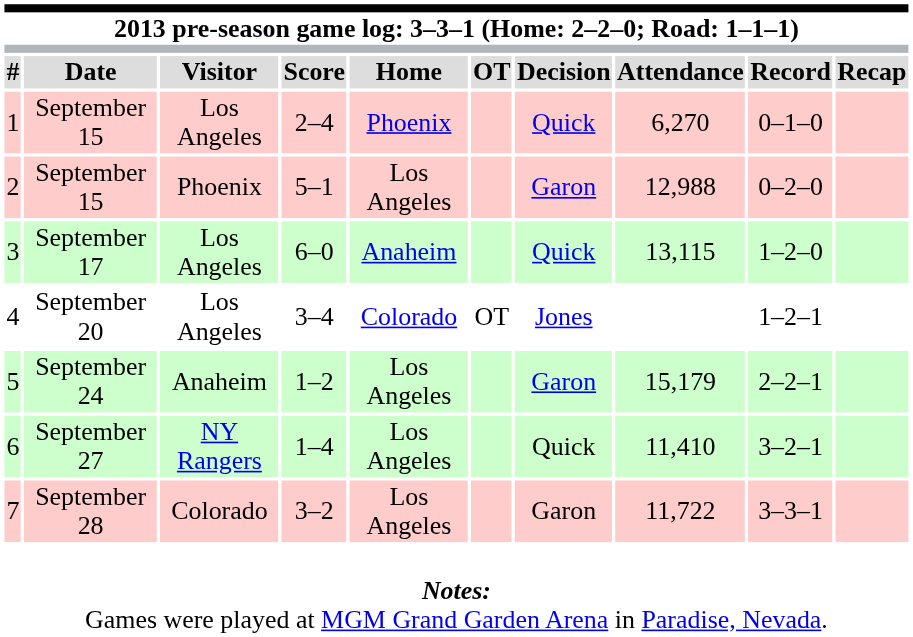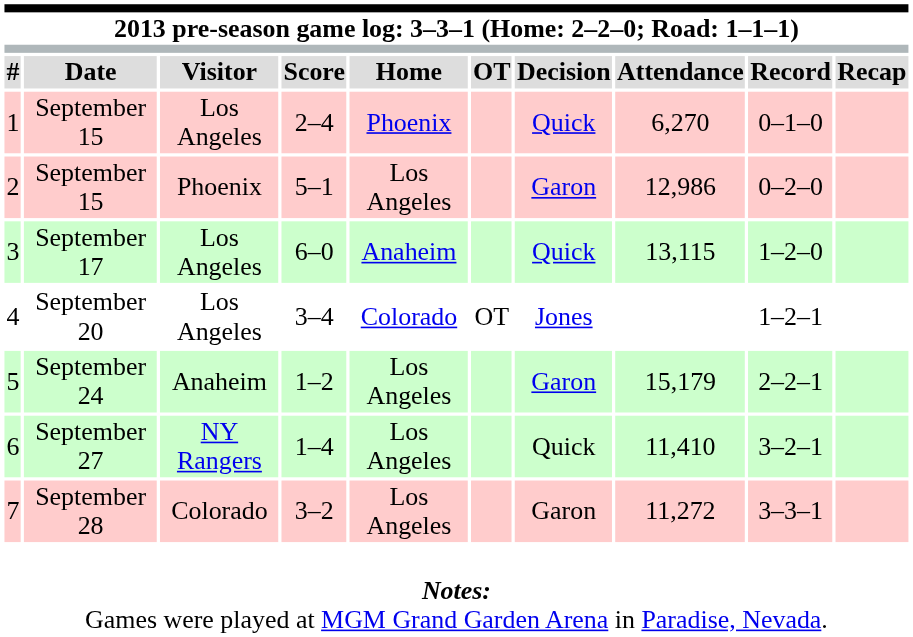(680, 186) 12,988 -> (680, 186) 12,986
(680, 510) 11,722 -> (680, 510) 11,272
